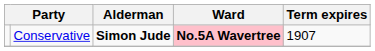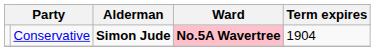(301, 35) 1907 -> (301, 35) 1904
